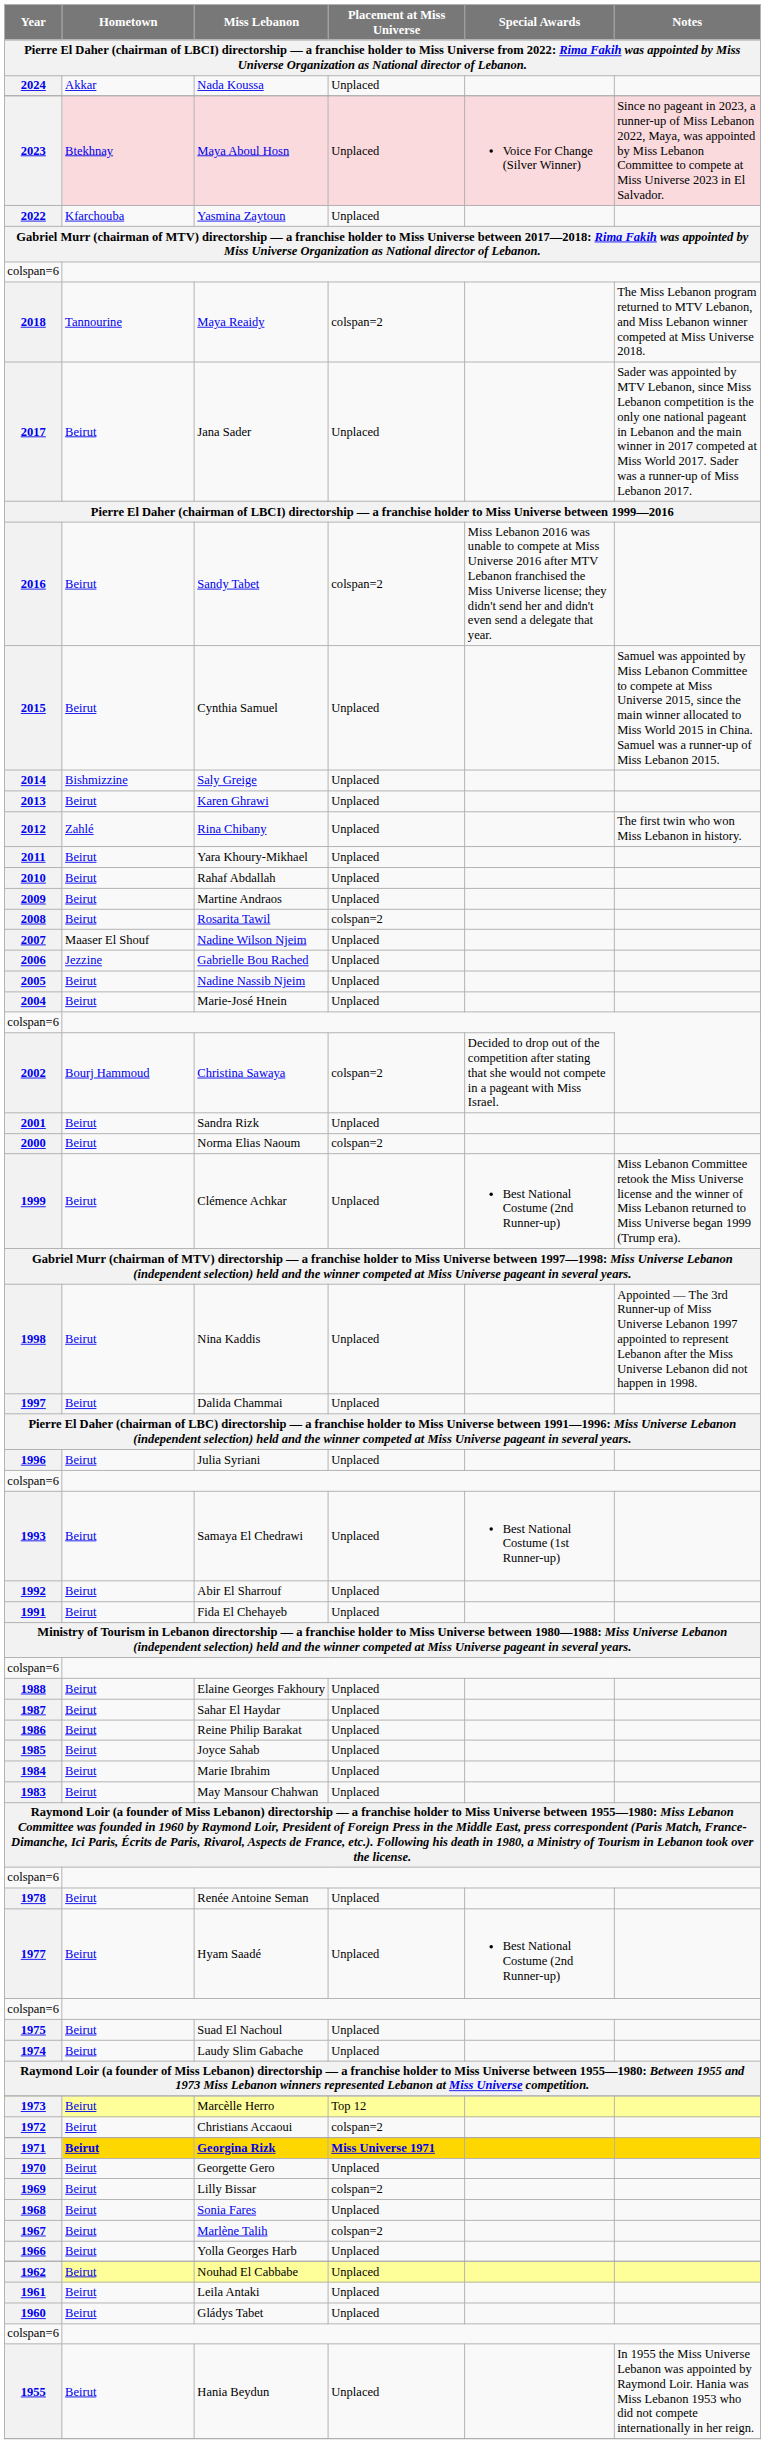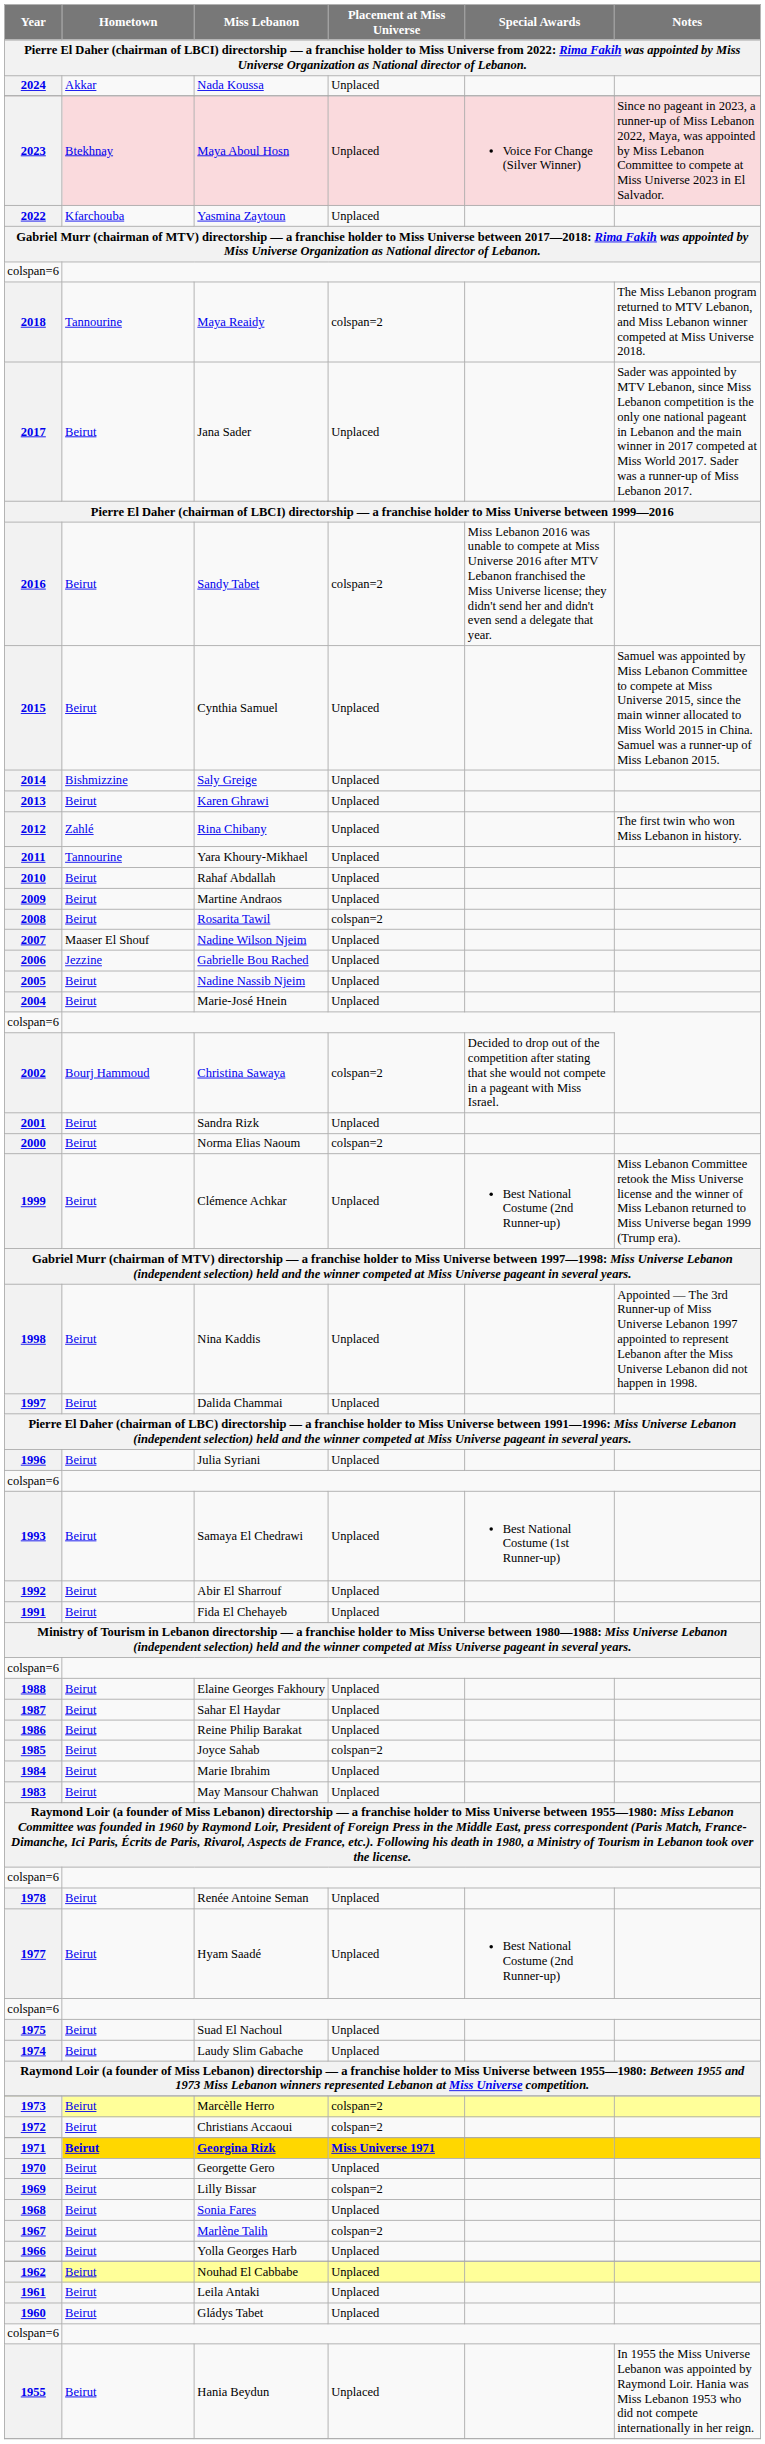(81, 857) Beirut -> (94, 857) Tannourine
(355, 1751) Unplaced -> (357, 1751) colspan=2
(349, 2106) Top 12 -> (357, 2106) colspan=2
